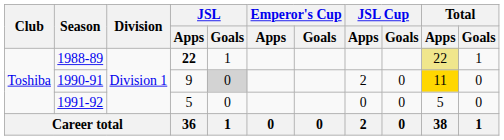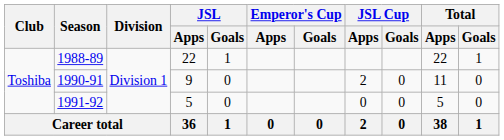(189, 59) bold -> (189, 59) normal
(440, 59) khaki background -> (440, 59) no background
(227, 80) lightgrey background -> (227, 80) no background
(440, 80) gold background -> (440, 80) no background
